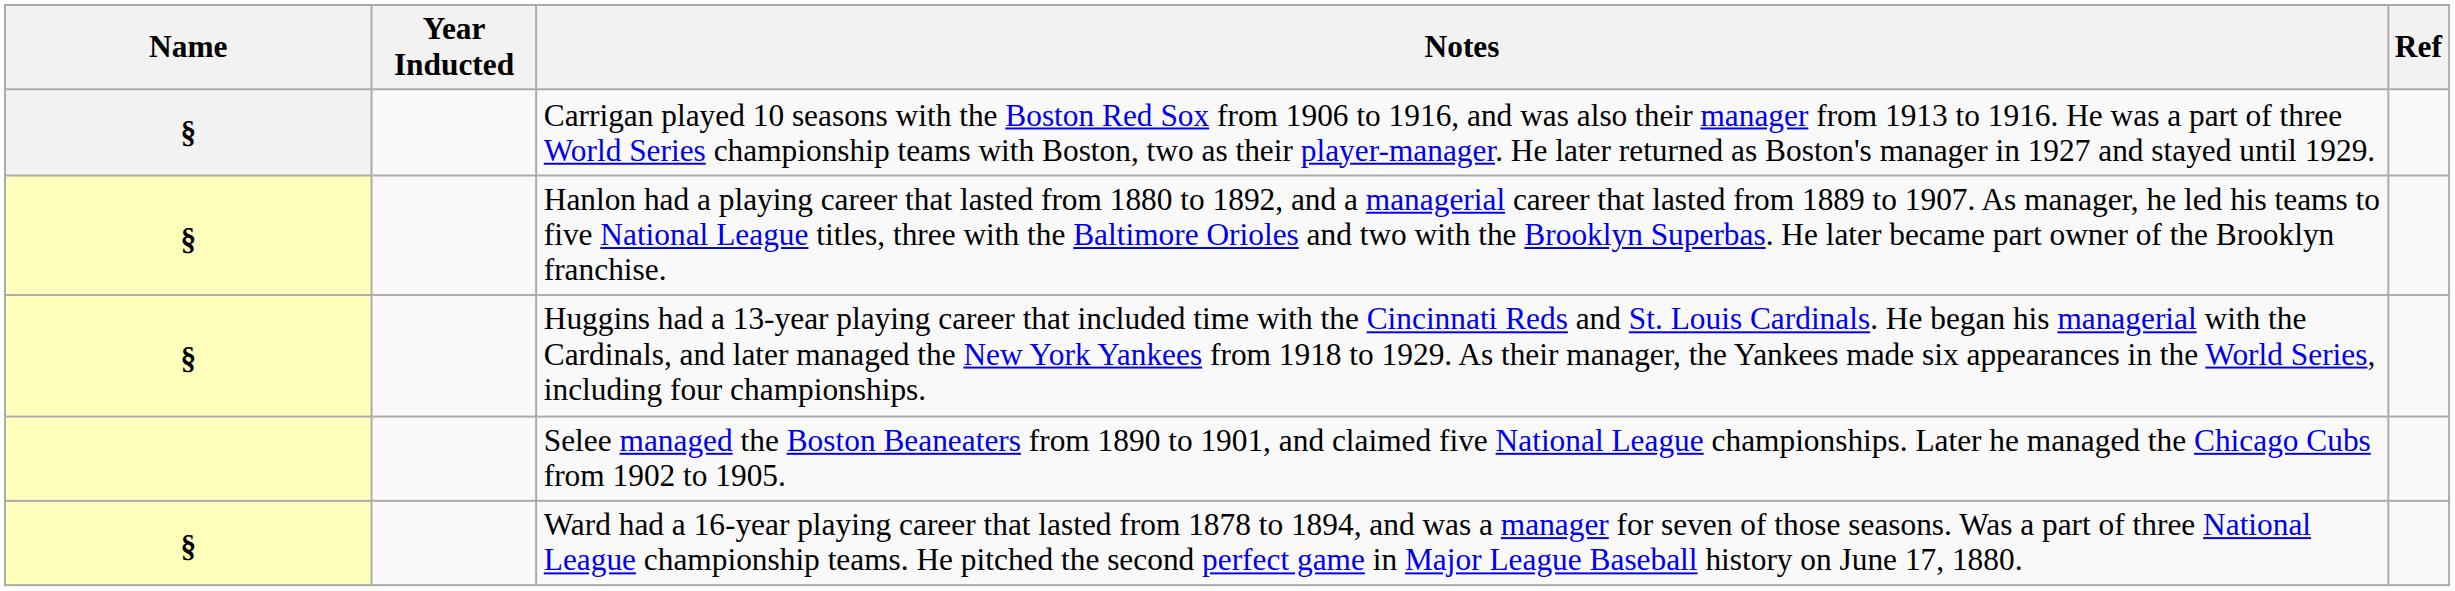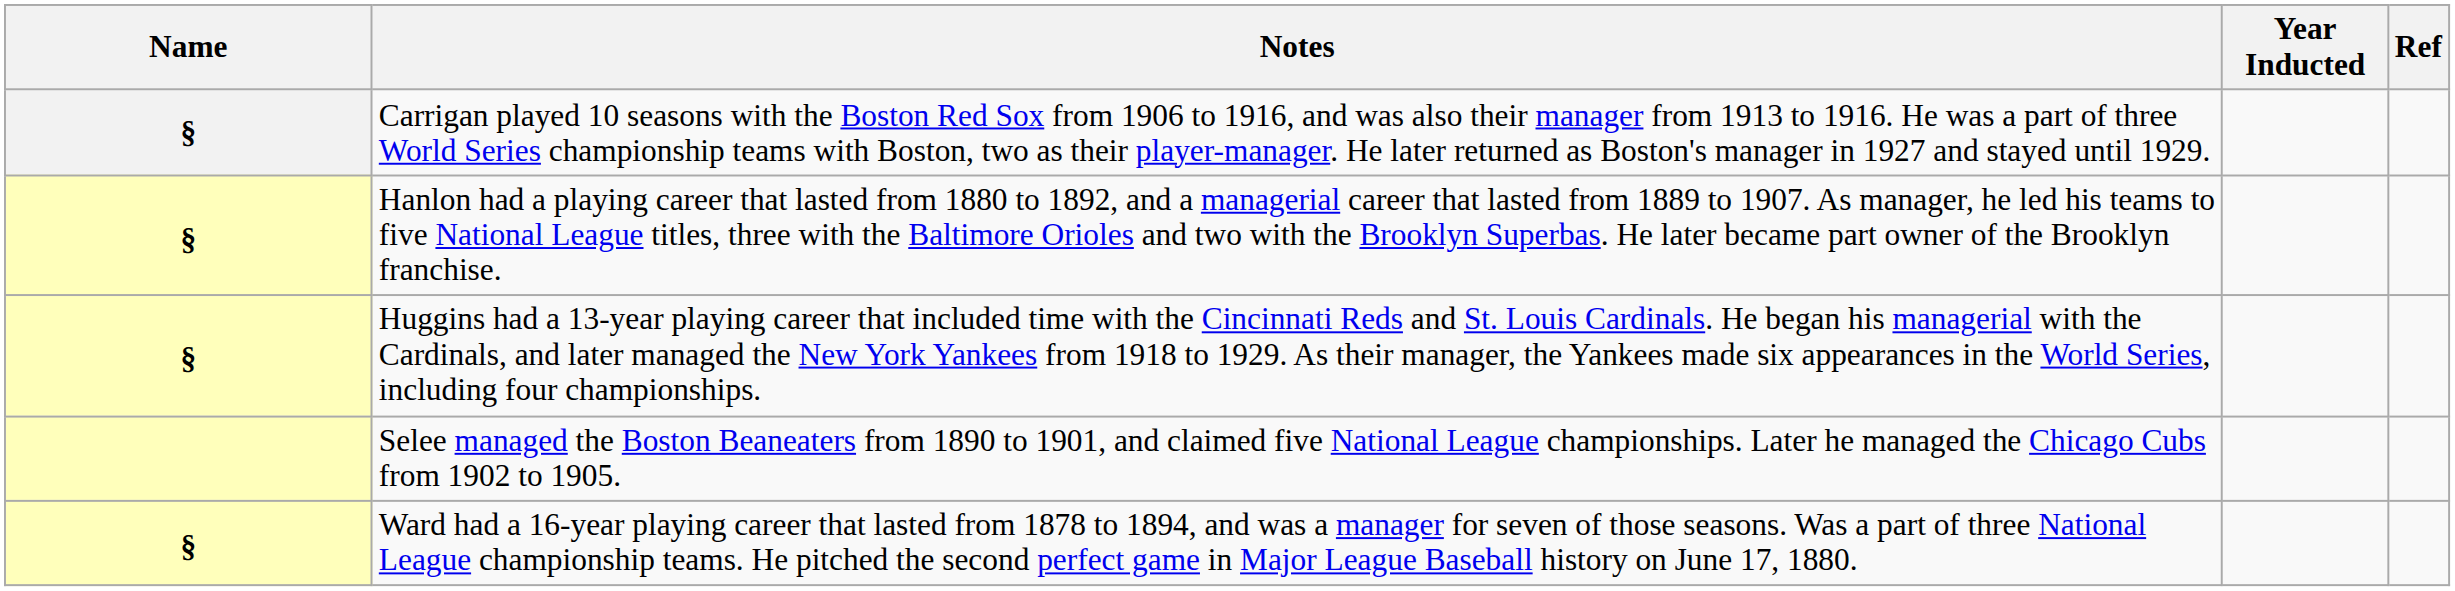columns swapped: (454, 47) <-> (1462, 47)
